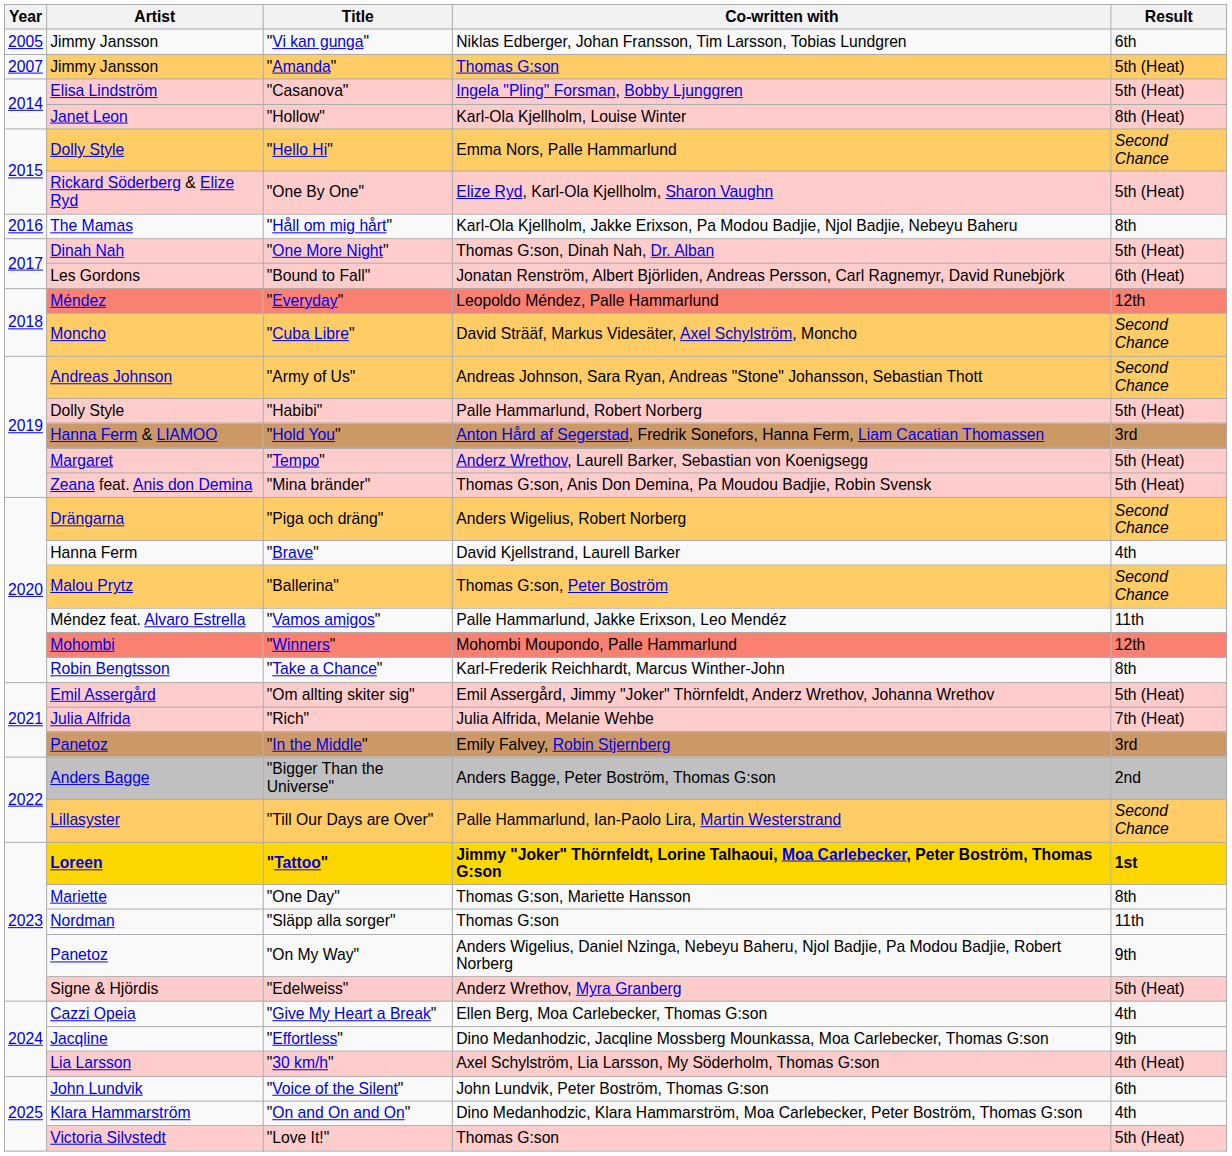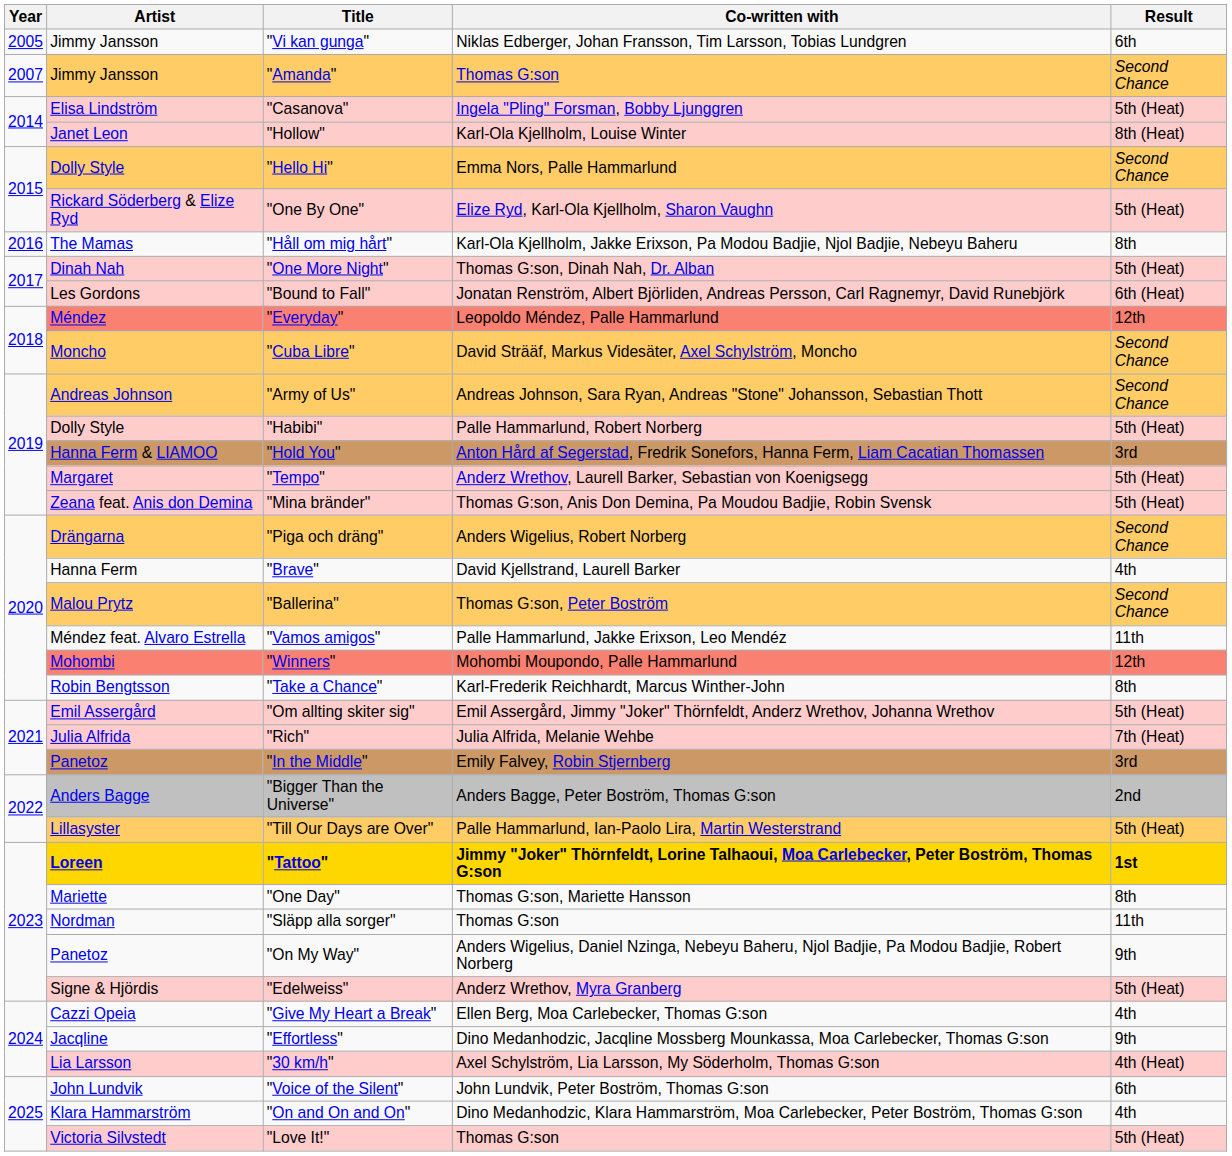(1150, 66) 5th (Heat) -> (1142, 75) Second Chance
(1142, 820) Second Chance -> (1150, 829) 5th (Heat)
